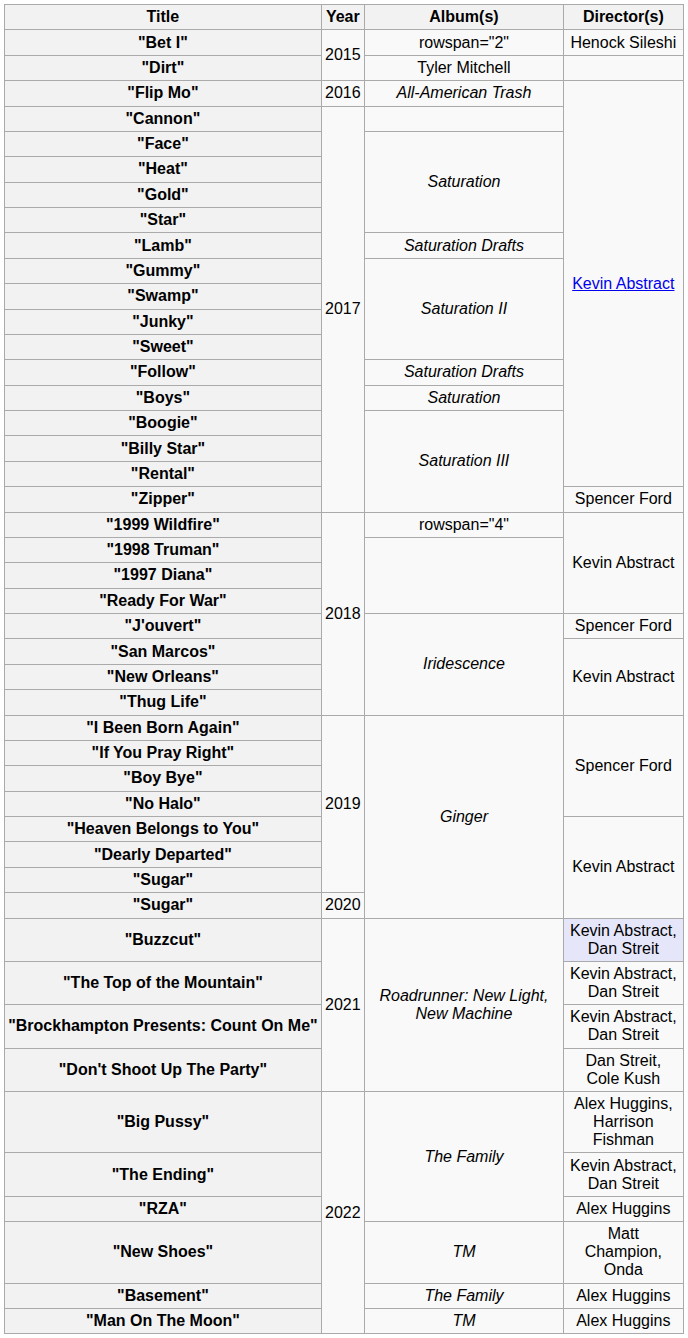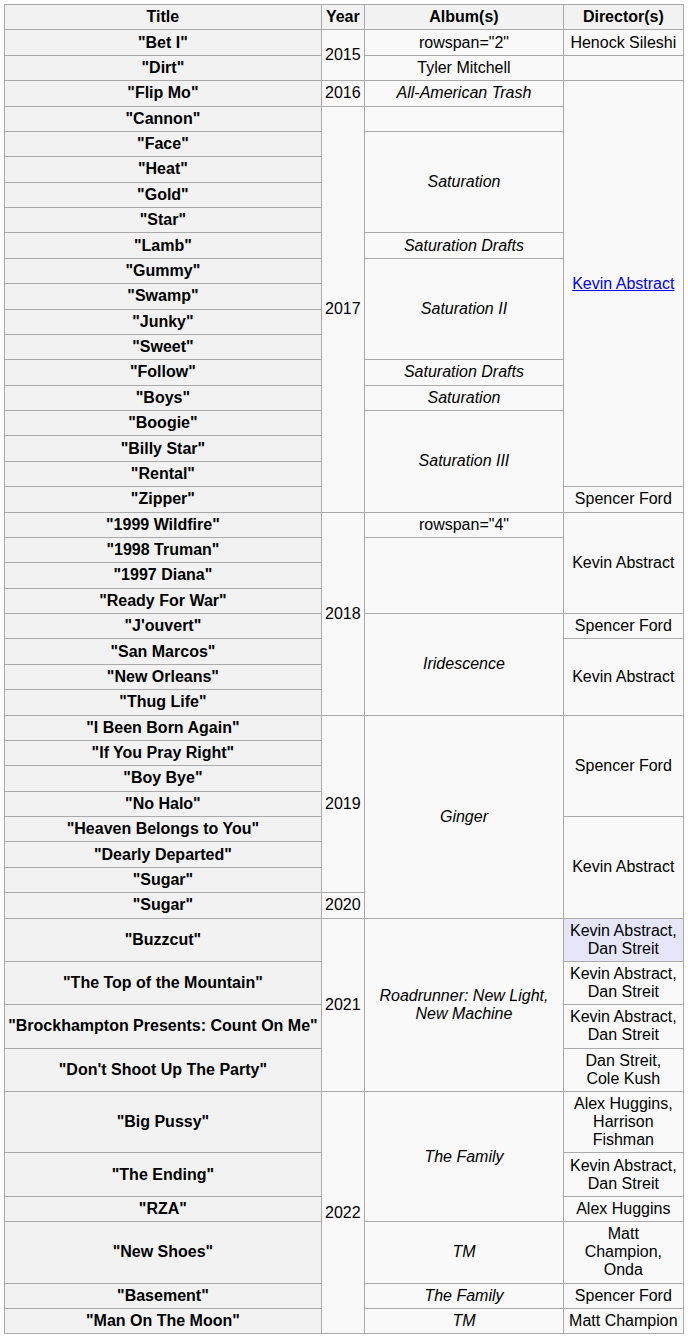(623, 1295) Alex Huggins -> (623, 1295) Spencer Ford
(623, 1321) Alex Huggins -> (623, 1321) Matt Champion
